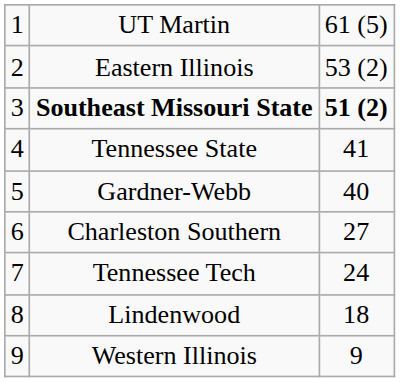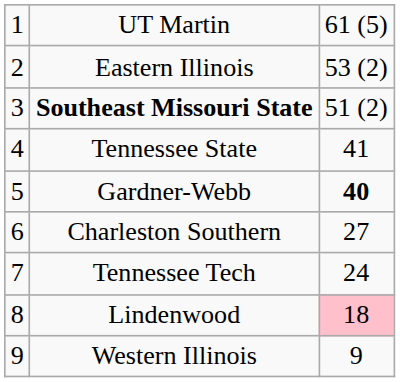(356, 107) bold -> (356, 107) normal
(356, 190) normal -> (356, 190) bold
(356, 314) no background -> (356, 314) pink background
